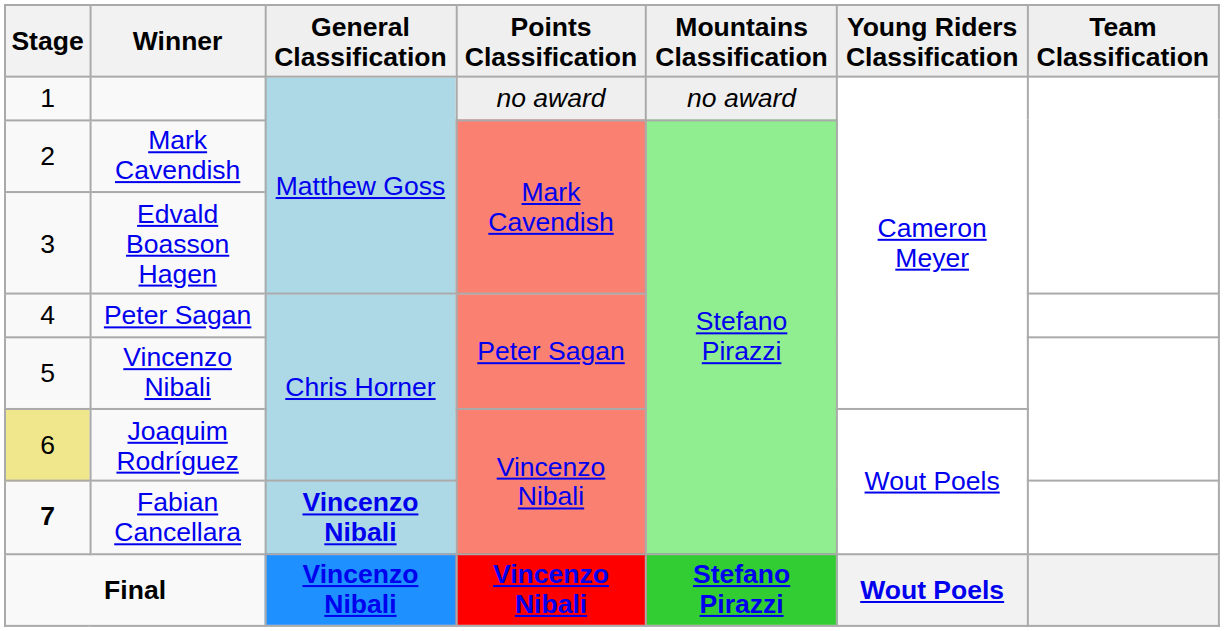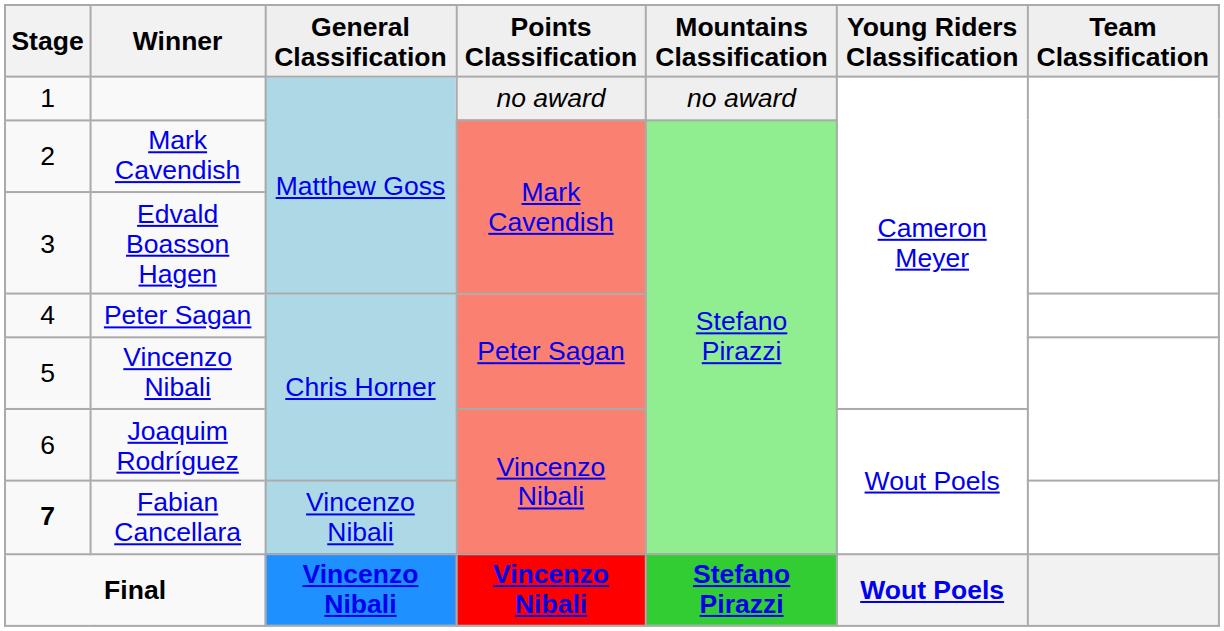(48, 445) khaki background -> (48, 445) no background
(360, 517) bold -> (360, 517) normal
